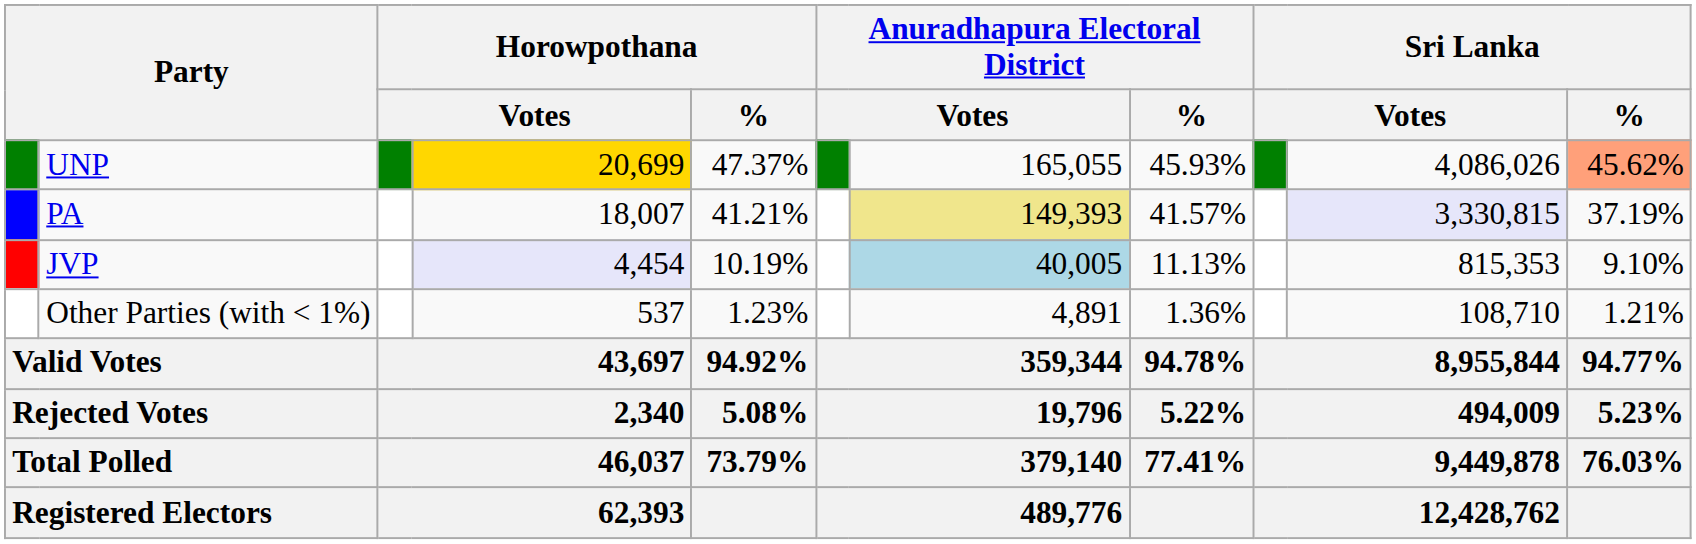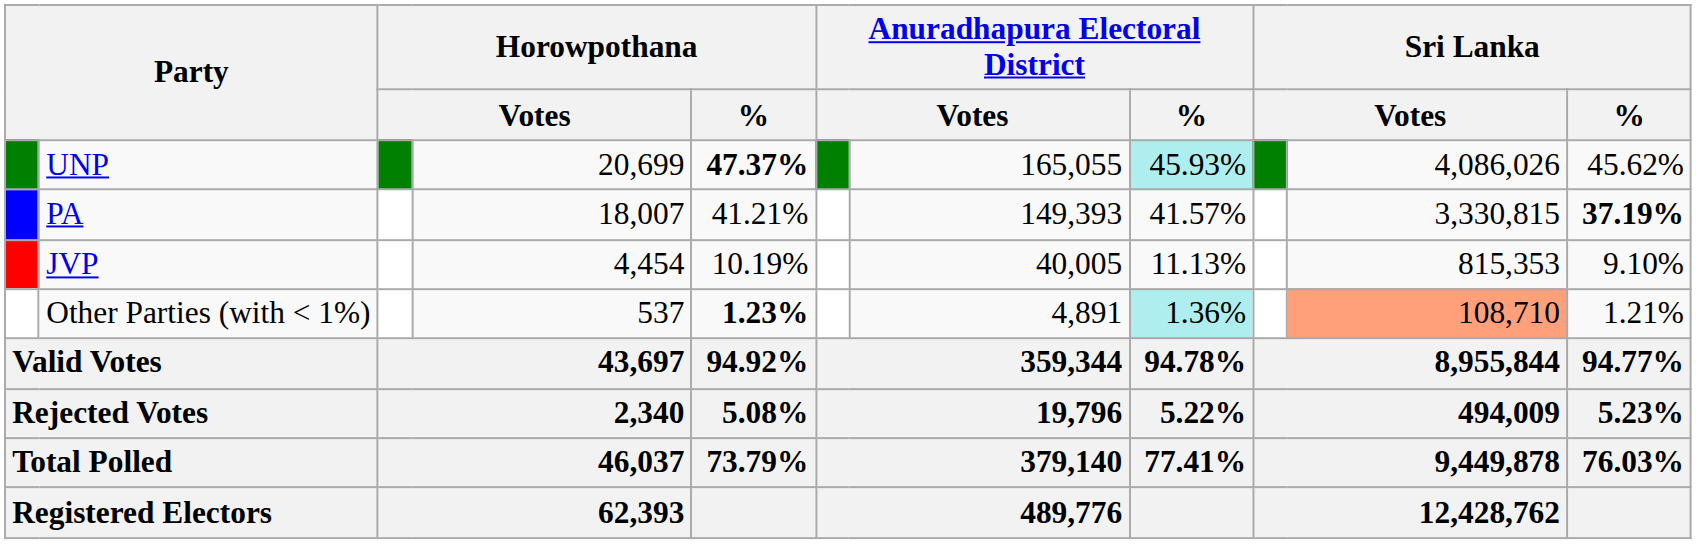(641, 164) gold background -> (641, 164) no background
(760, 164) normal -> (757, 164) bold
(1198, 164) no background -> (1198, 164) paleturquoise background
(1636, 164) lightsalmon background -> (1636, 164) no background
(1071, 213) khaki background -> (1071, 213) no background
(1497, 213) lavender background -> (1497, 213) no background
(1636, 213) normal -> (1633, 213) bold
(649, 263) lavender background -> (649, 263) no background
(1079, 263) lightblue background -> (1079, 263) no background
(768, 313) normal -> (765, 313) bold
(1206, 313) no background -> (1206, 313) paleturquoise background
(1509, 313) no background -> (1509, 313) lightsalmon background
